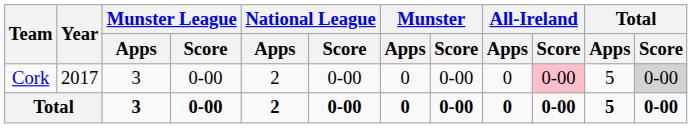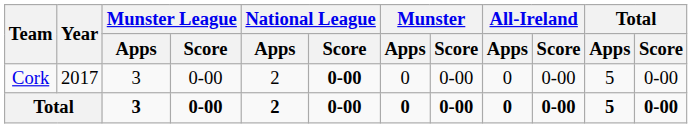(344, 78) normal -> (344, 78) bold
(559, 78) pink background -> (559, 78) no background
(661, 78) lightgrey background -> (661, 78) no background
